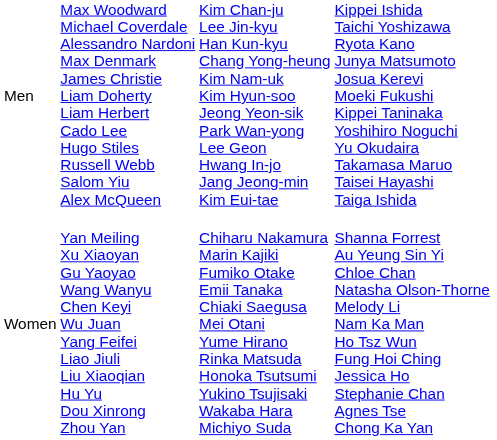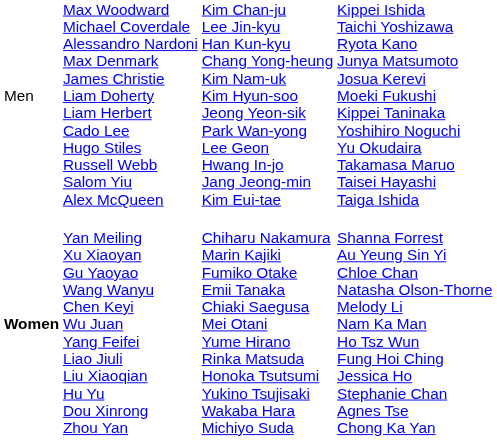(30, 324) normal -> (31, 324) bold
